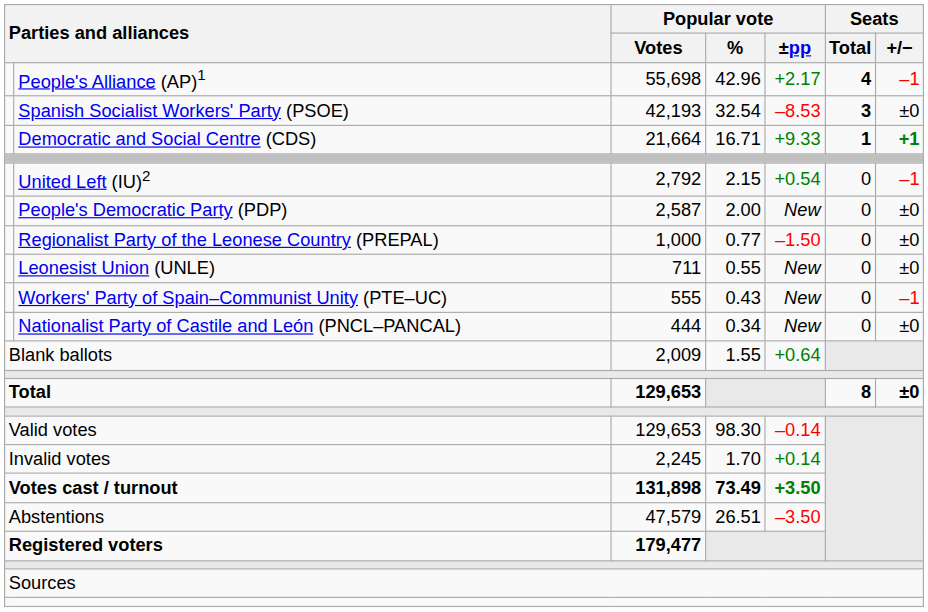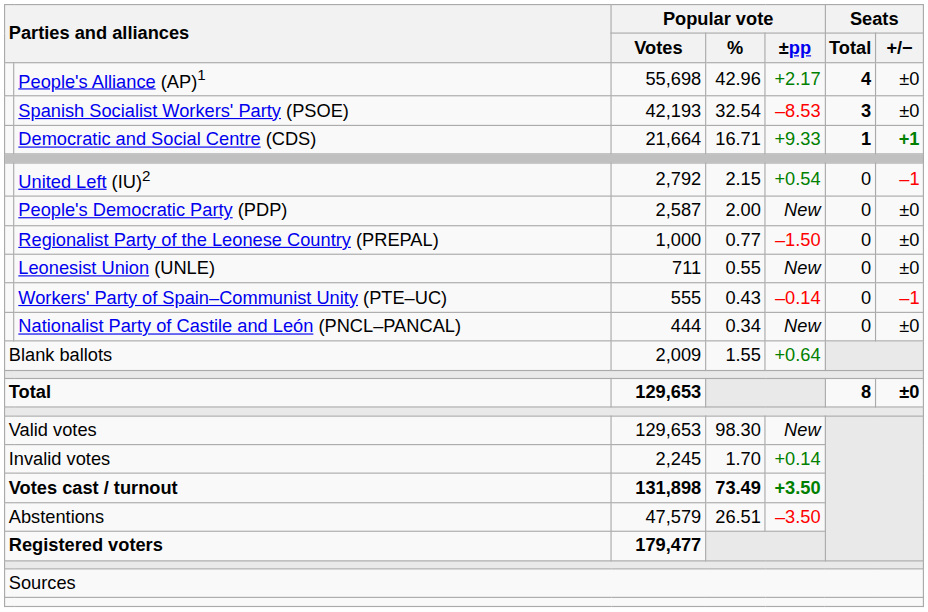(909, 79) –1 -> (909, 79) ±0
(802, 297) New -> (798, 297) –0.14
(798, 430) –0.14 -> (802, 430) New
